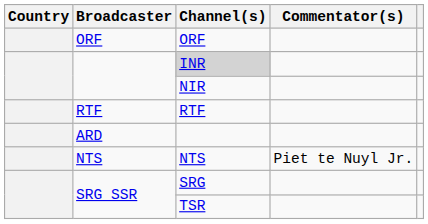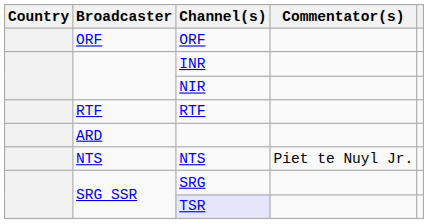(192, 64) lightgrey background -> (192, 64) no background
(192, 206) no background -> (192, 206) lavender background
